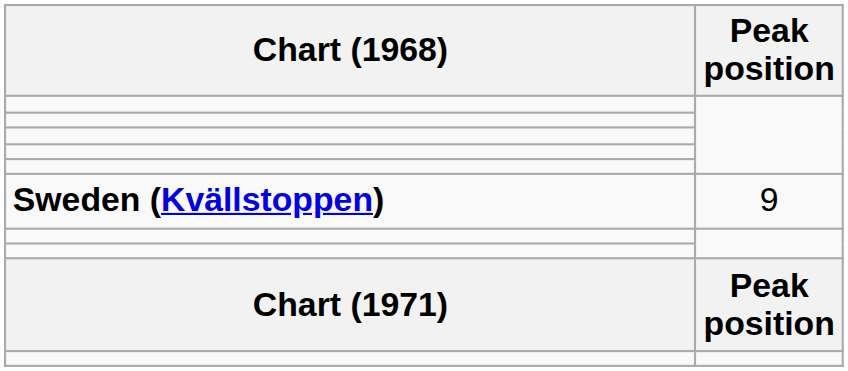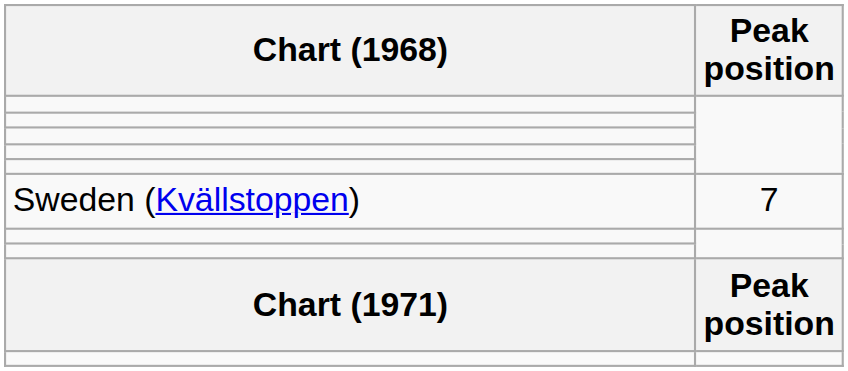(199, 200) bold -> (186, 200) normal
(769, 200) 9 -> (769, 200) 7
